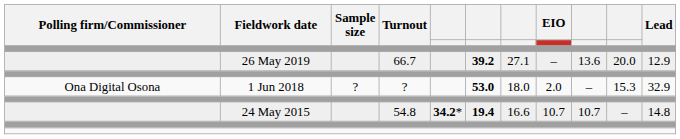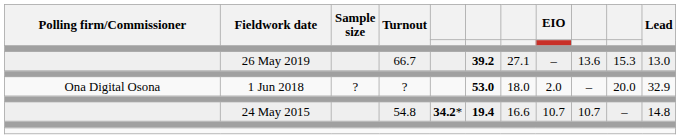(624, 61) 20.0 -> (624, 61) 15.3
(659, 61) 12.9 -> (659, 61) 13.0
(624, 86) 15.3 -> (624, 86) 20.0
